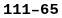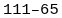(31, 10) bold -> (31, 10) normal
